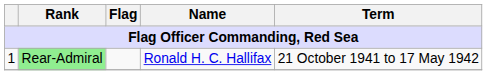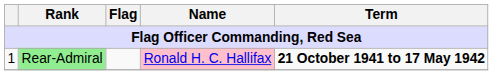(207, 59) no background -> (207, 59) pink background
(378, 59) normal -> (381, 59) bold
